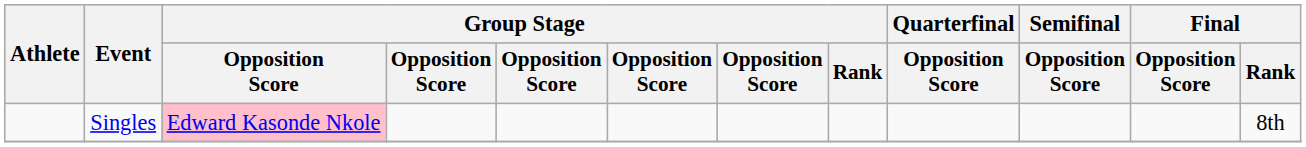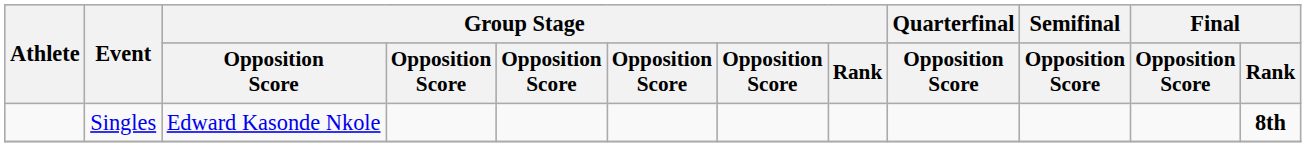(274, 121) pink background -> (274, 121) no background
(1270, 121) normal -> (1270, 121) bold
